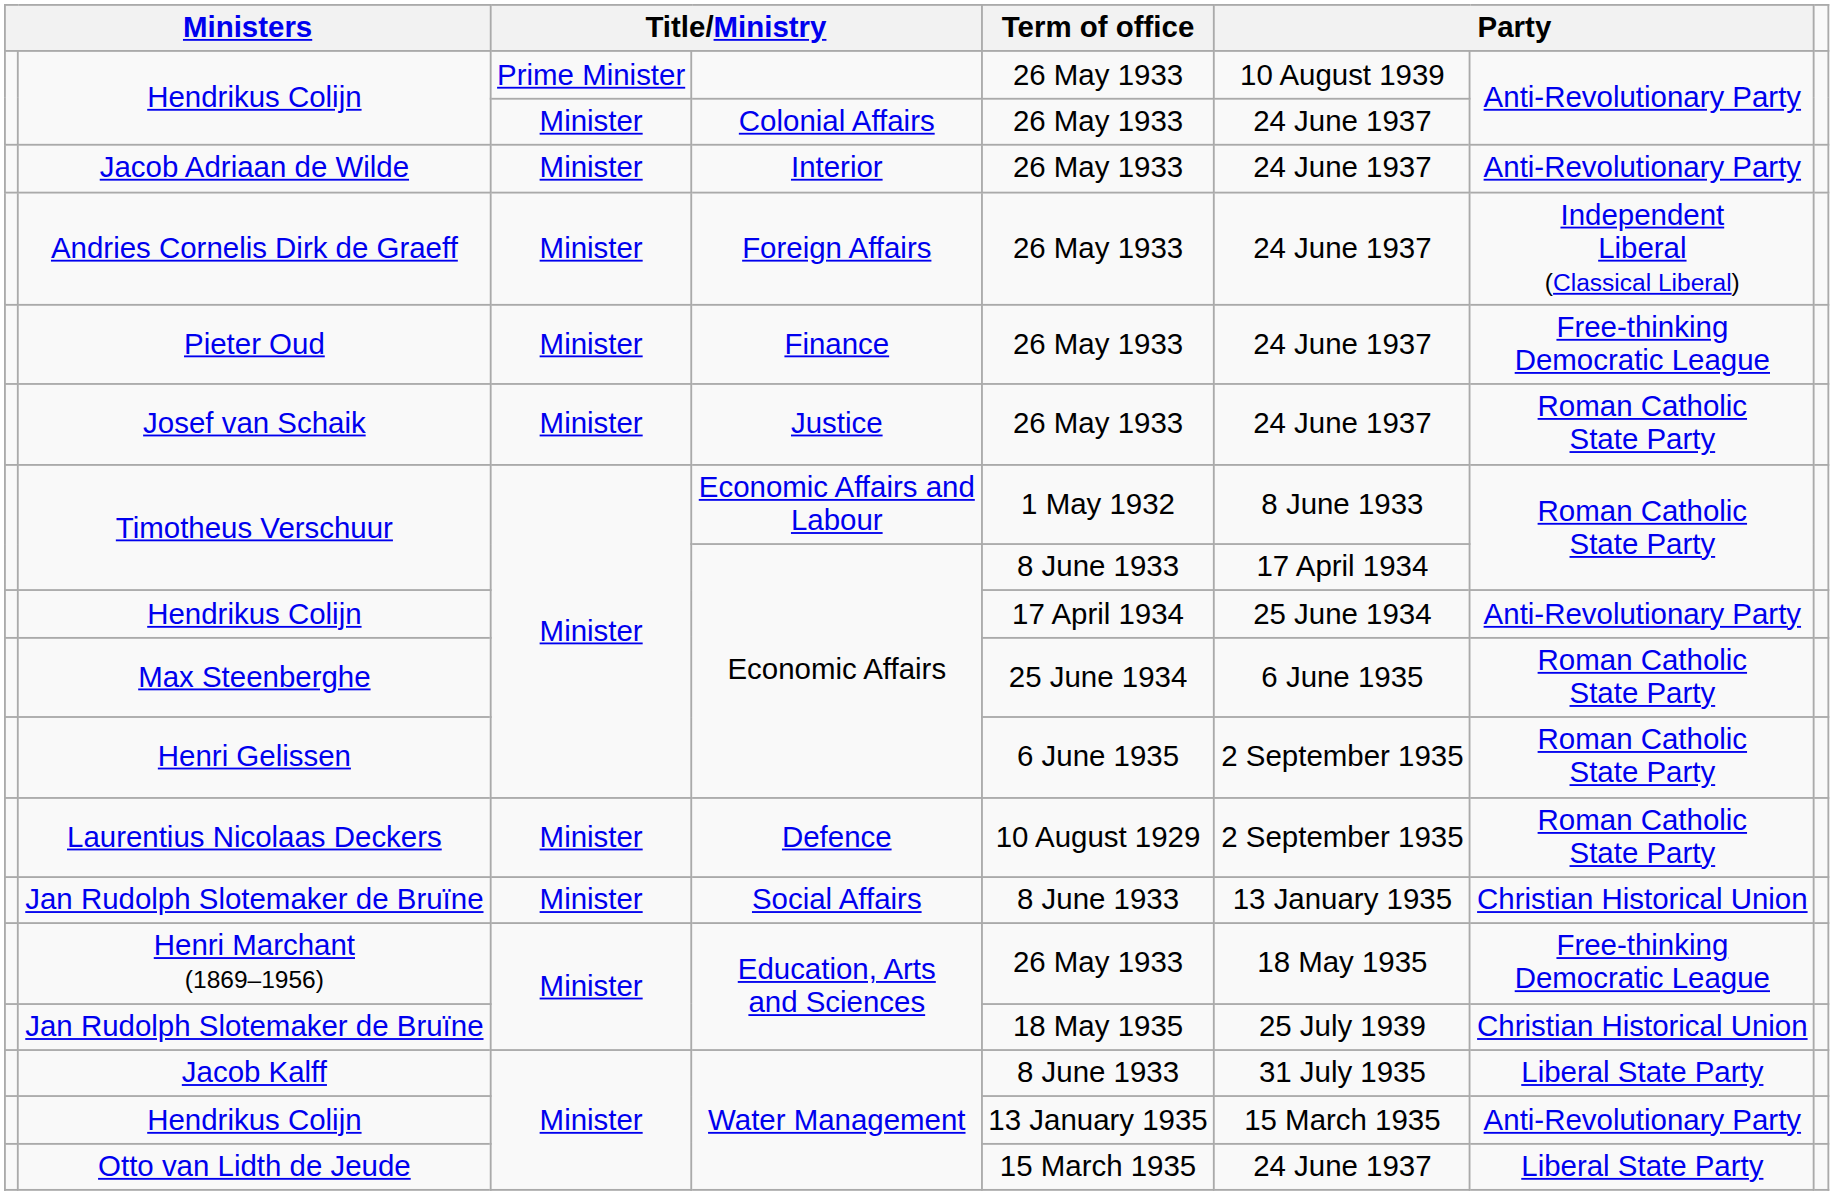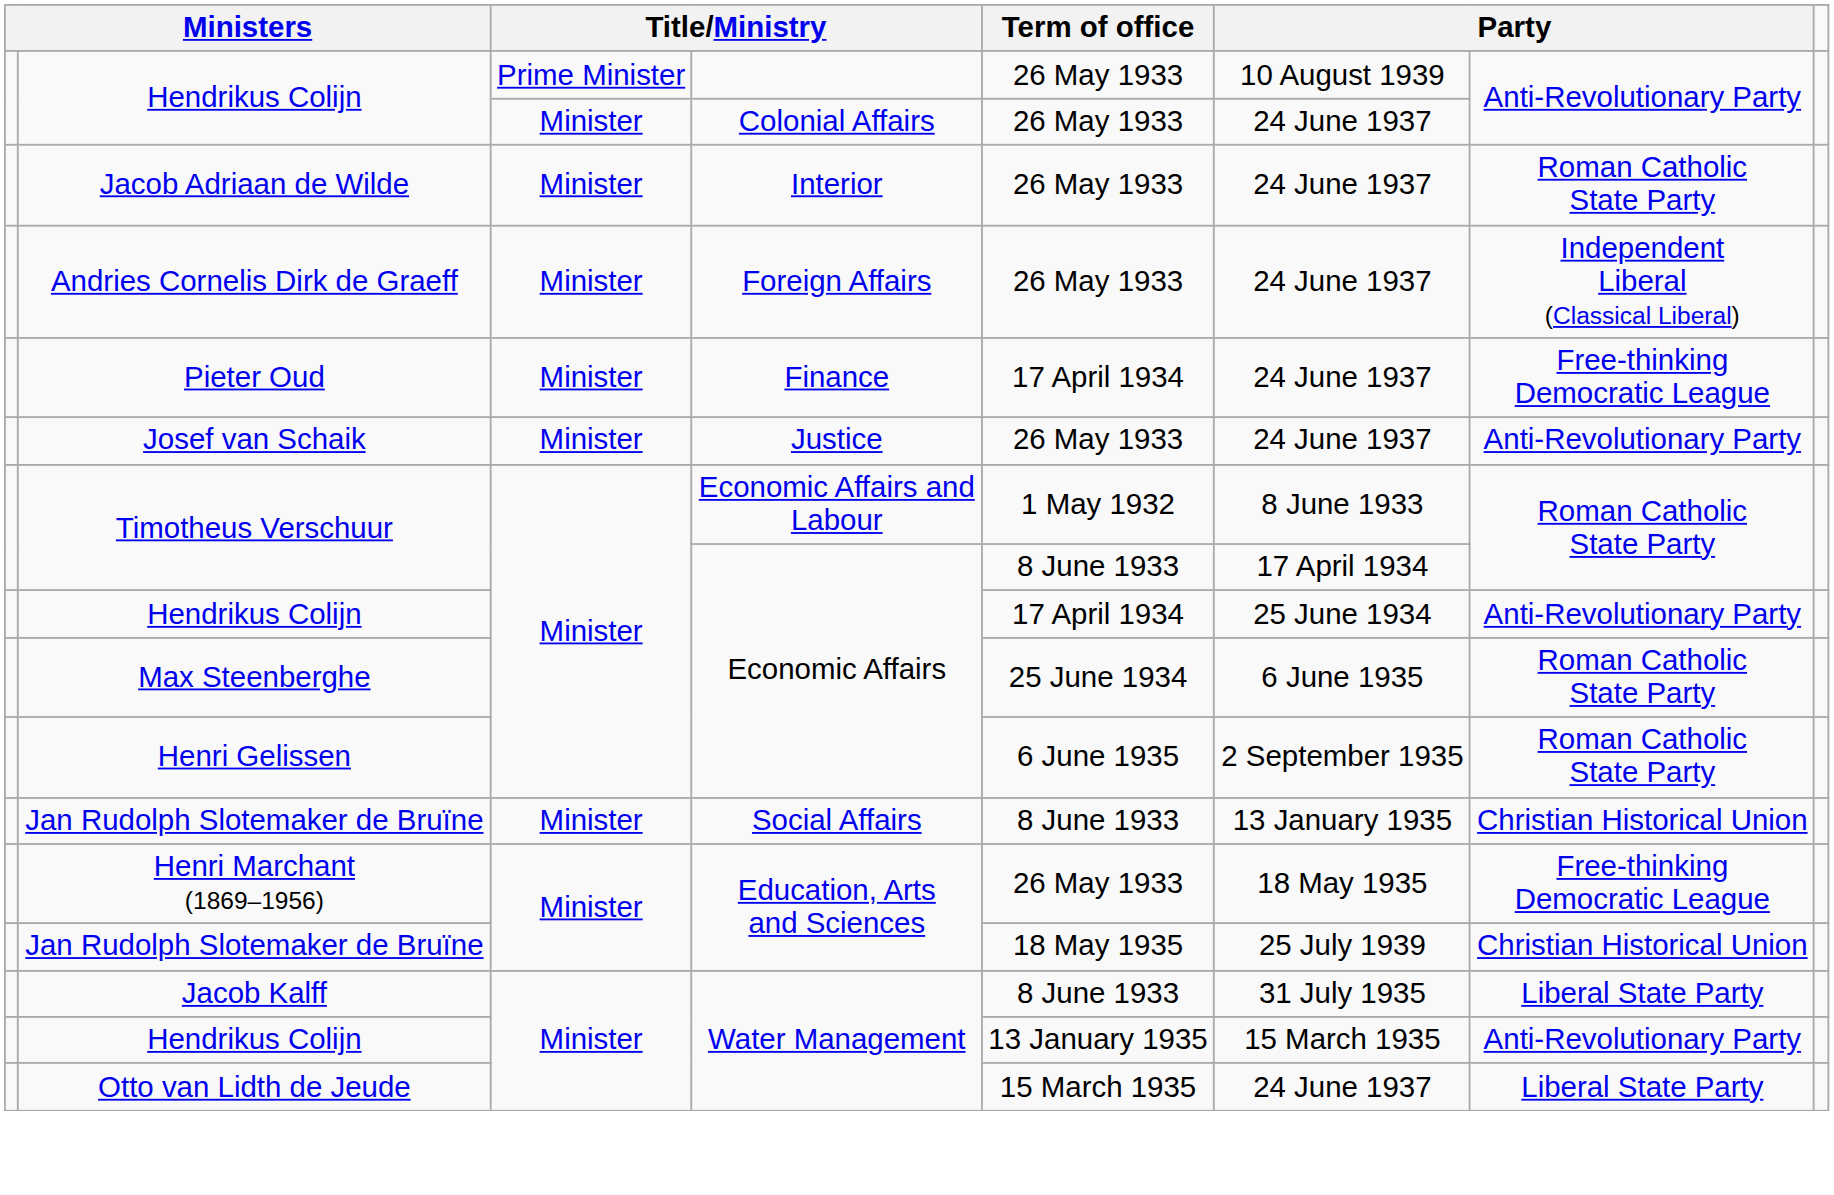(1642, 167) Anti-Revolutionary Party -> (1642, 184) Roman Catholic State Party
(1098, 344) 26 May 1933 -> (1098, 377) 17 April 1934
(1642, 423) Roman Catholic State Party -> (1642, 440) Anti-Revolutionary Party
- row: (254, 836)
